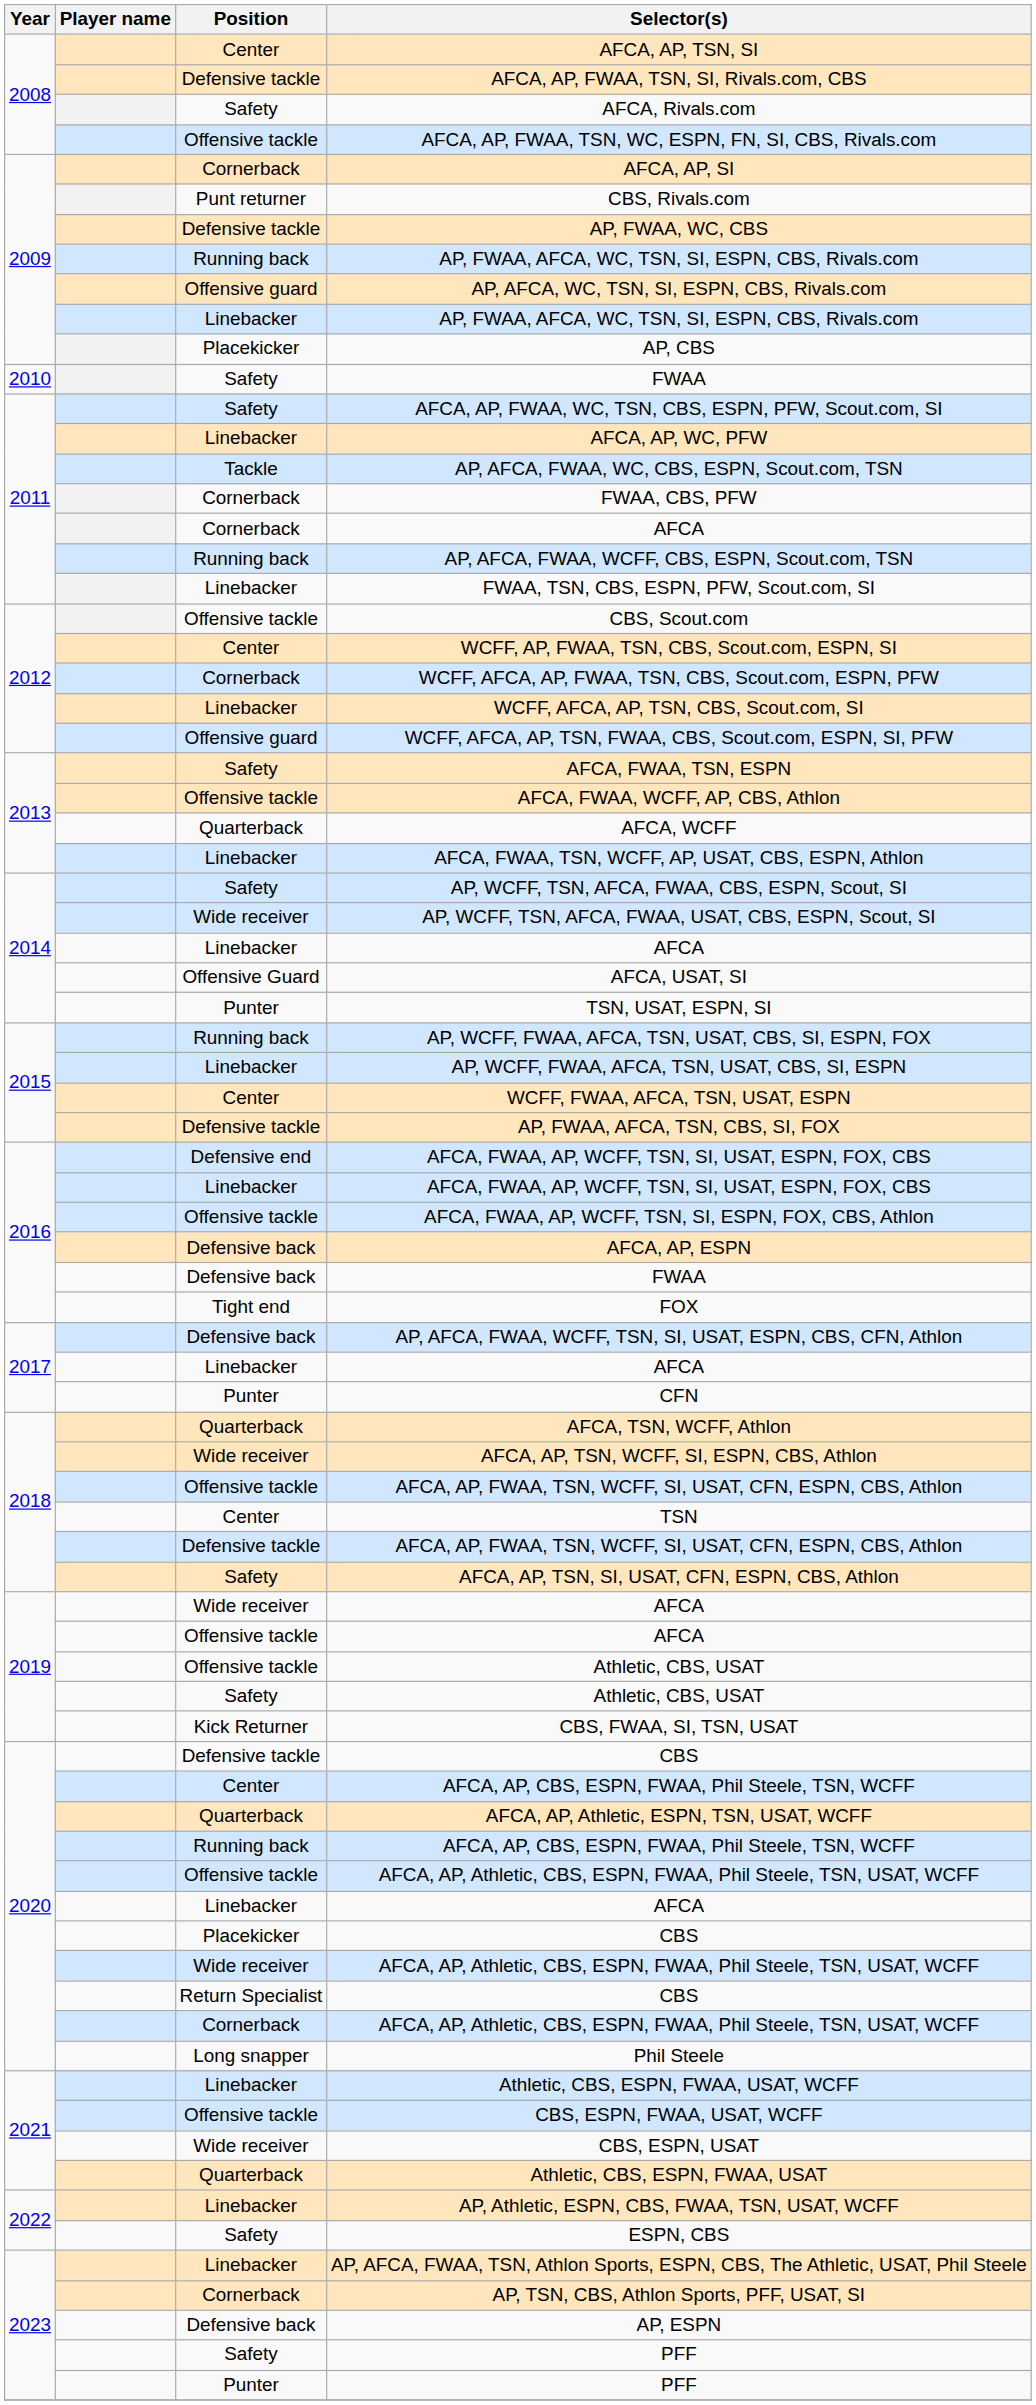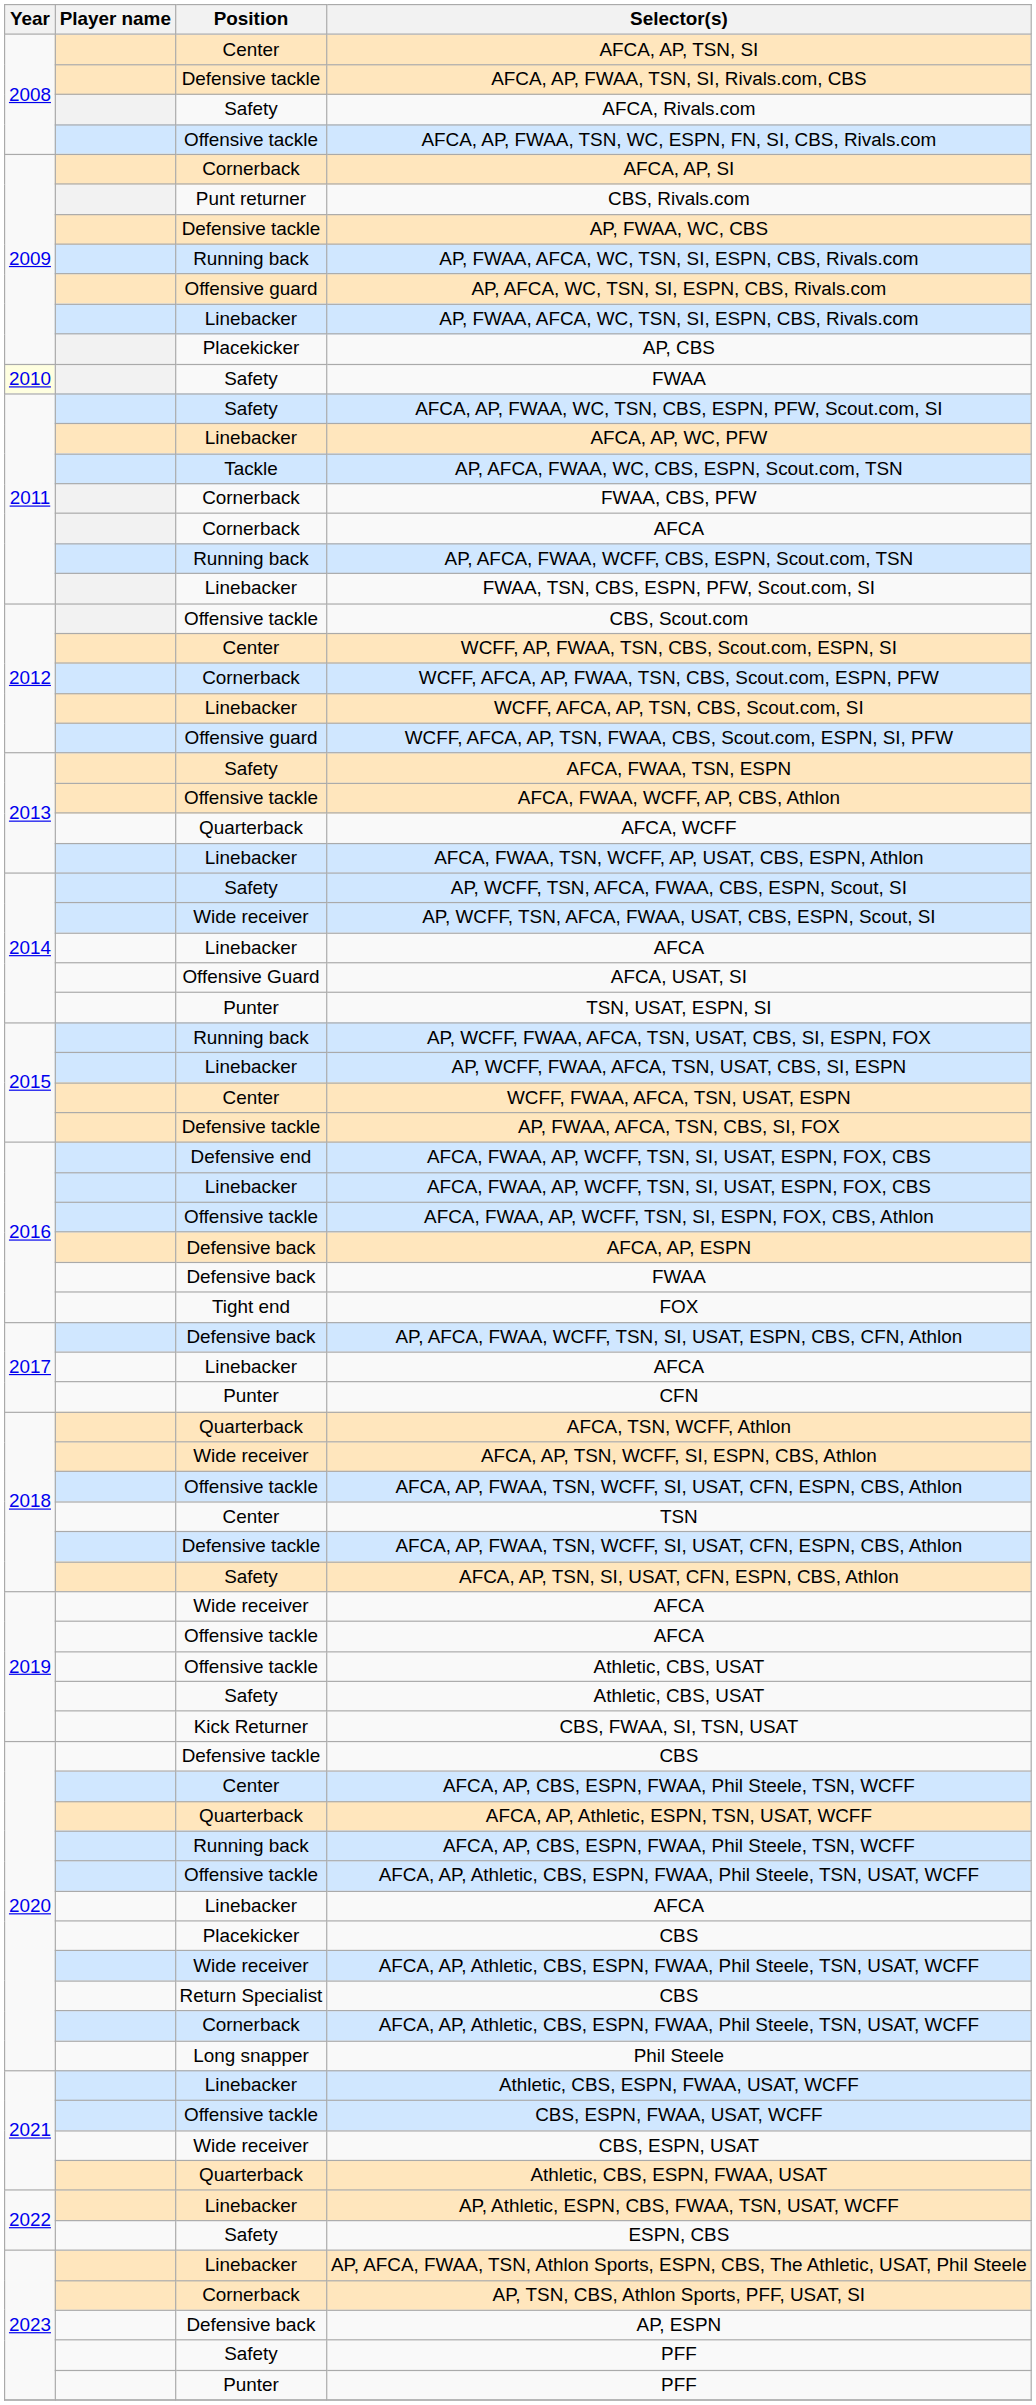(30, 378) no background -> (30, 378) lightyellow background
